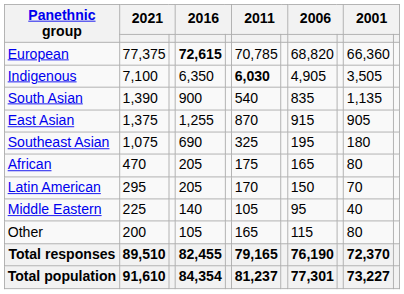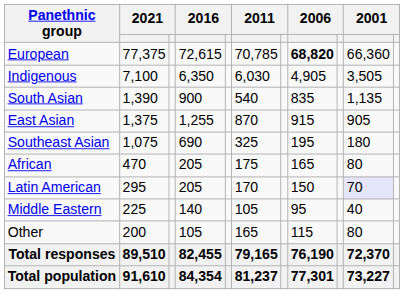(200, 53) bold -> (200, 53) normal
(312, 53) normal -> (312, 53) bold
(252, 76) bold -> (252, 76) normal
(355, 187) no background -> (355, 187) lavender background
